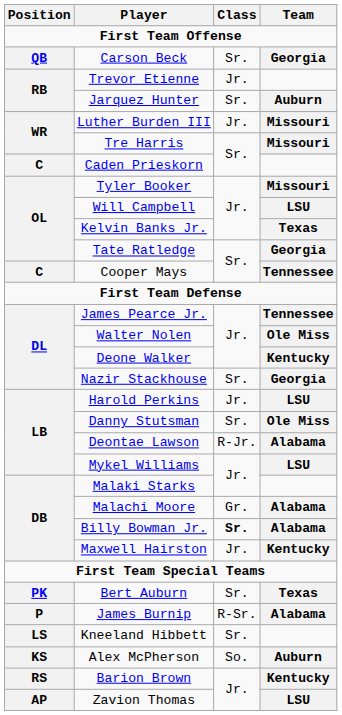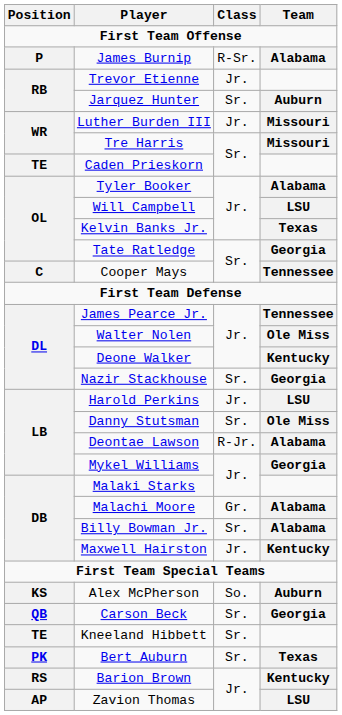rows swapped: (144, 58) <-> (144, 614)
(39, 165) C -> (39, 165) TE
(298, 186) Missouri -> (298, 186) Alabama
(298, 465) LSU -> (298, 465) Georgia
(237, 529) bold -> (237, 529) normal
rows swapped: (144, 593) <-> (144, 657)
(39, 636) LS -> (39, 636) TE
